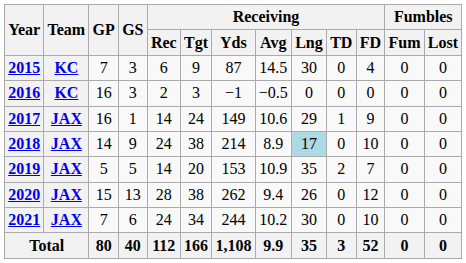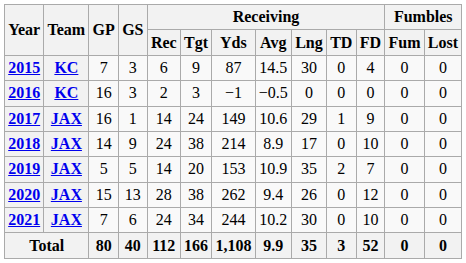(309, 144) lightblue background -> (309, 144) no background
